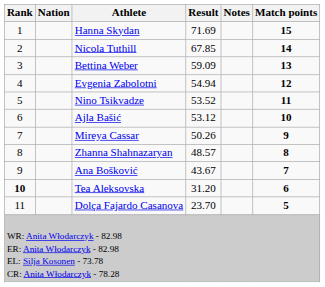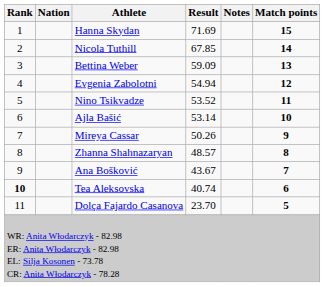(203, 118) 53.12 -> (203, 118) 53.14
(203, 188) 31.20 -> (203, 188) 40.74
